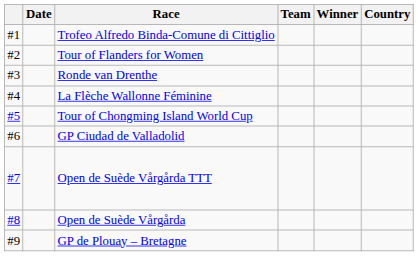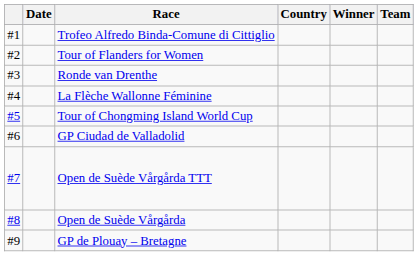columns swapped: (387, 14) <-> (296, 14)
